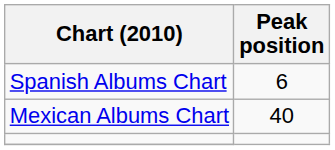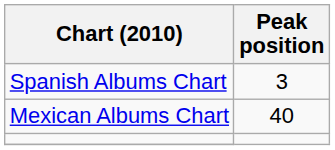(282, 81) 6 -> (282, 81) 3
